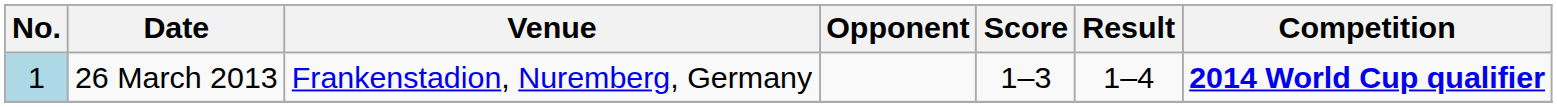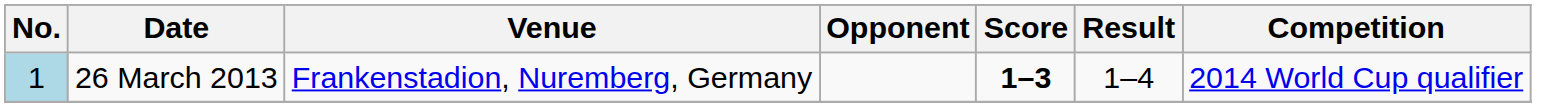(1026, 76) normal -> (1026, 76) bold
(1367, 76) bold -> (1356, 76) normal
